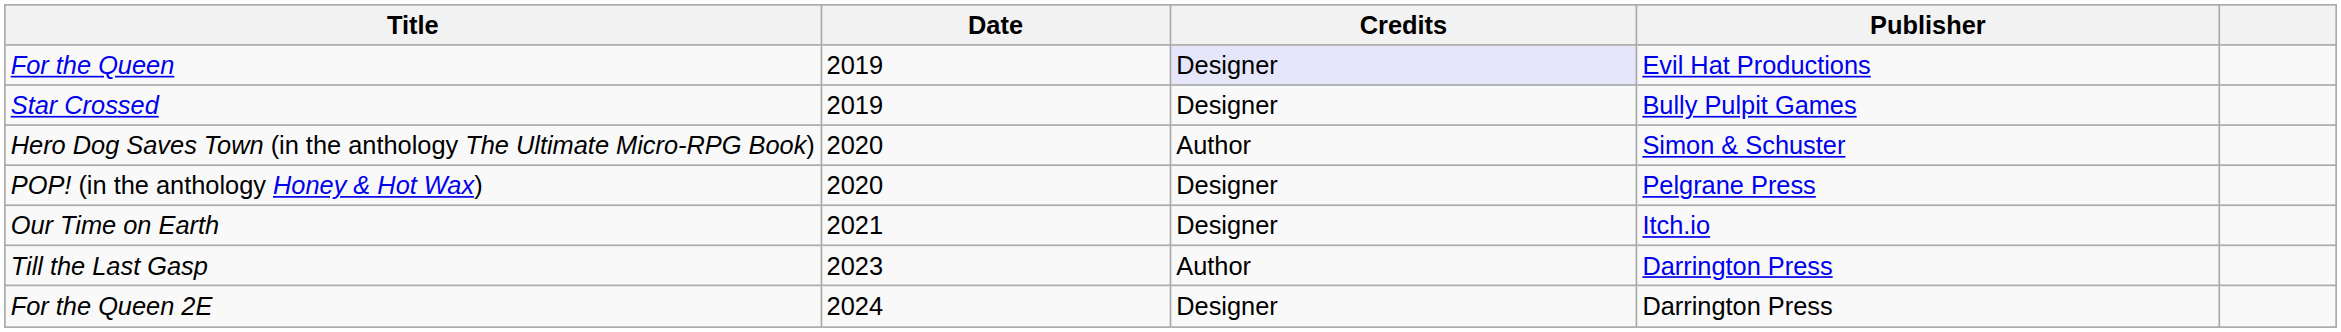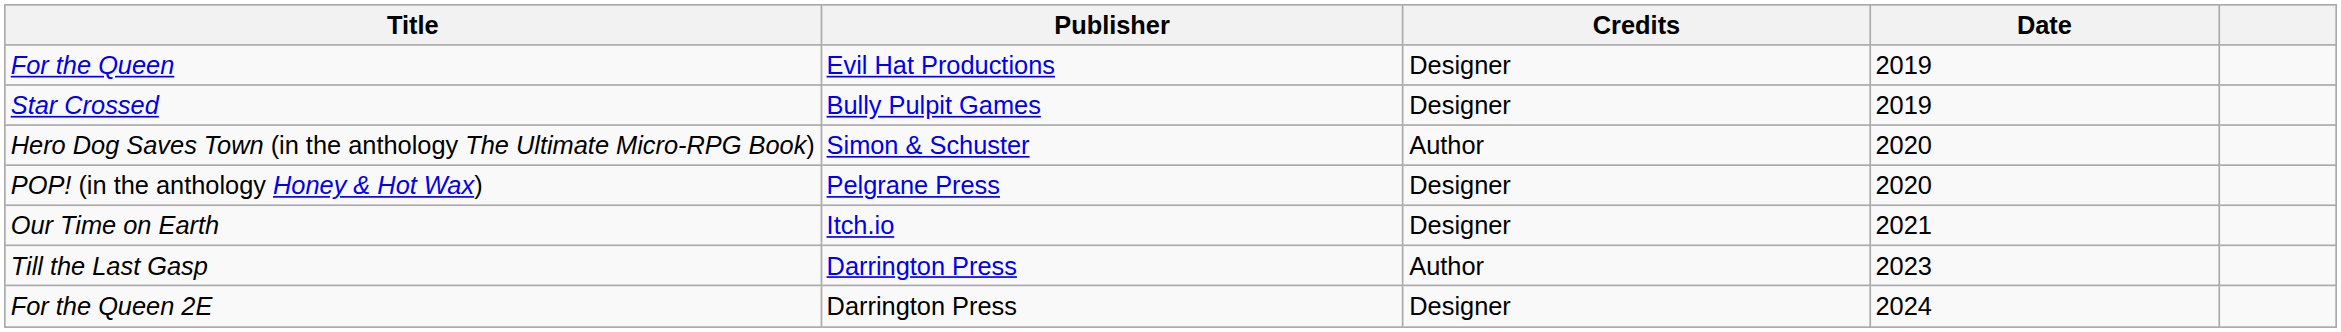columns swapped: (1928, 25) <-> (995, 25)
(1227, 65) lavender background -> (1460, 65) no background
